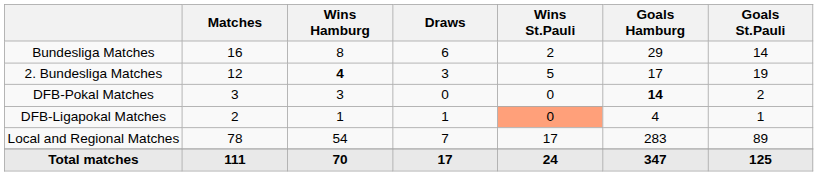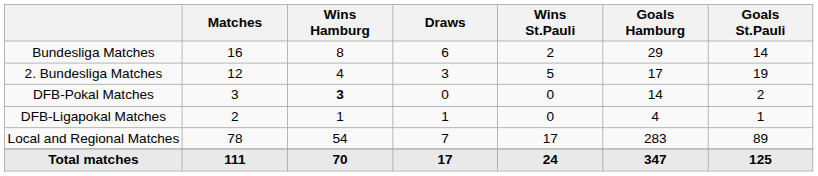(340, 73) bold -> (340, 73) normal
(340, 95) normal -> (340, 95) bold
(655, 95) bold -> (655, 95) normal
(550, 116) lightsalmon background -> (550, 116) no background
